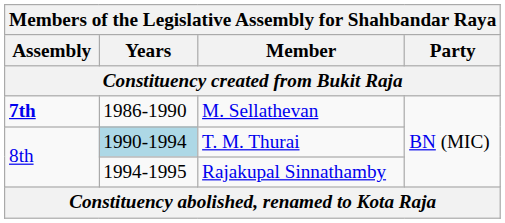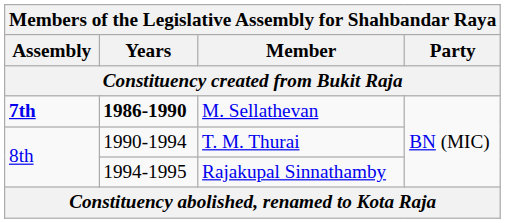(145, 111) normal -> (145, 111) bold
(145, 141) lightblue background -> (145, 141) no background
